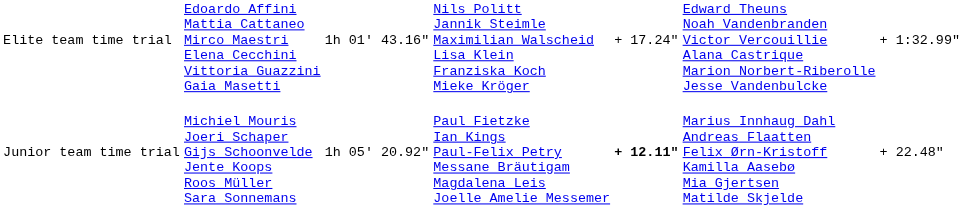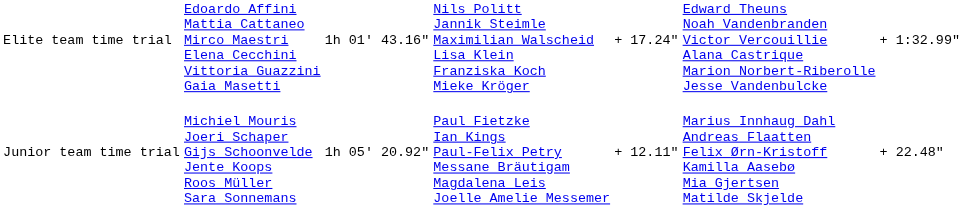(646, 152) bold -> (646, 152) normal
